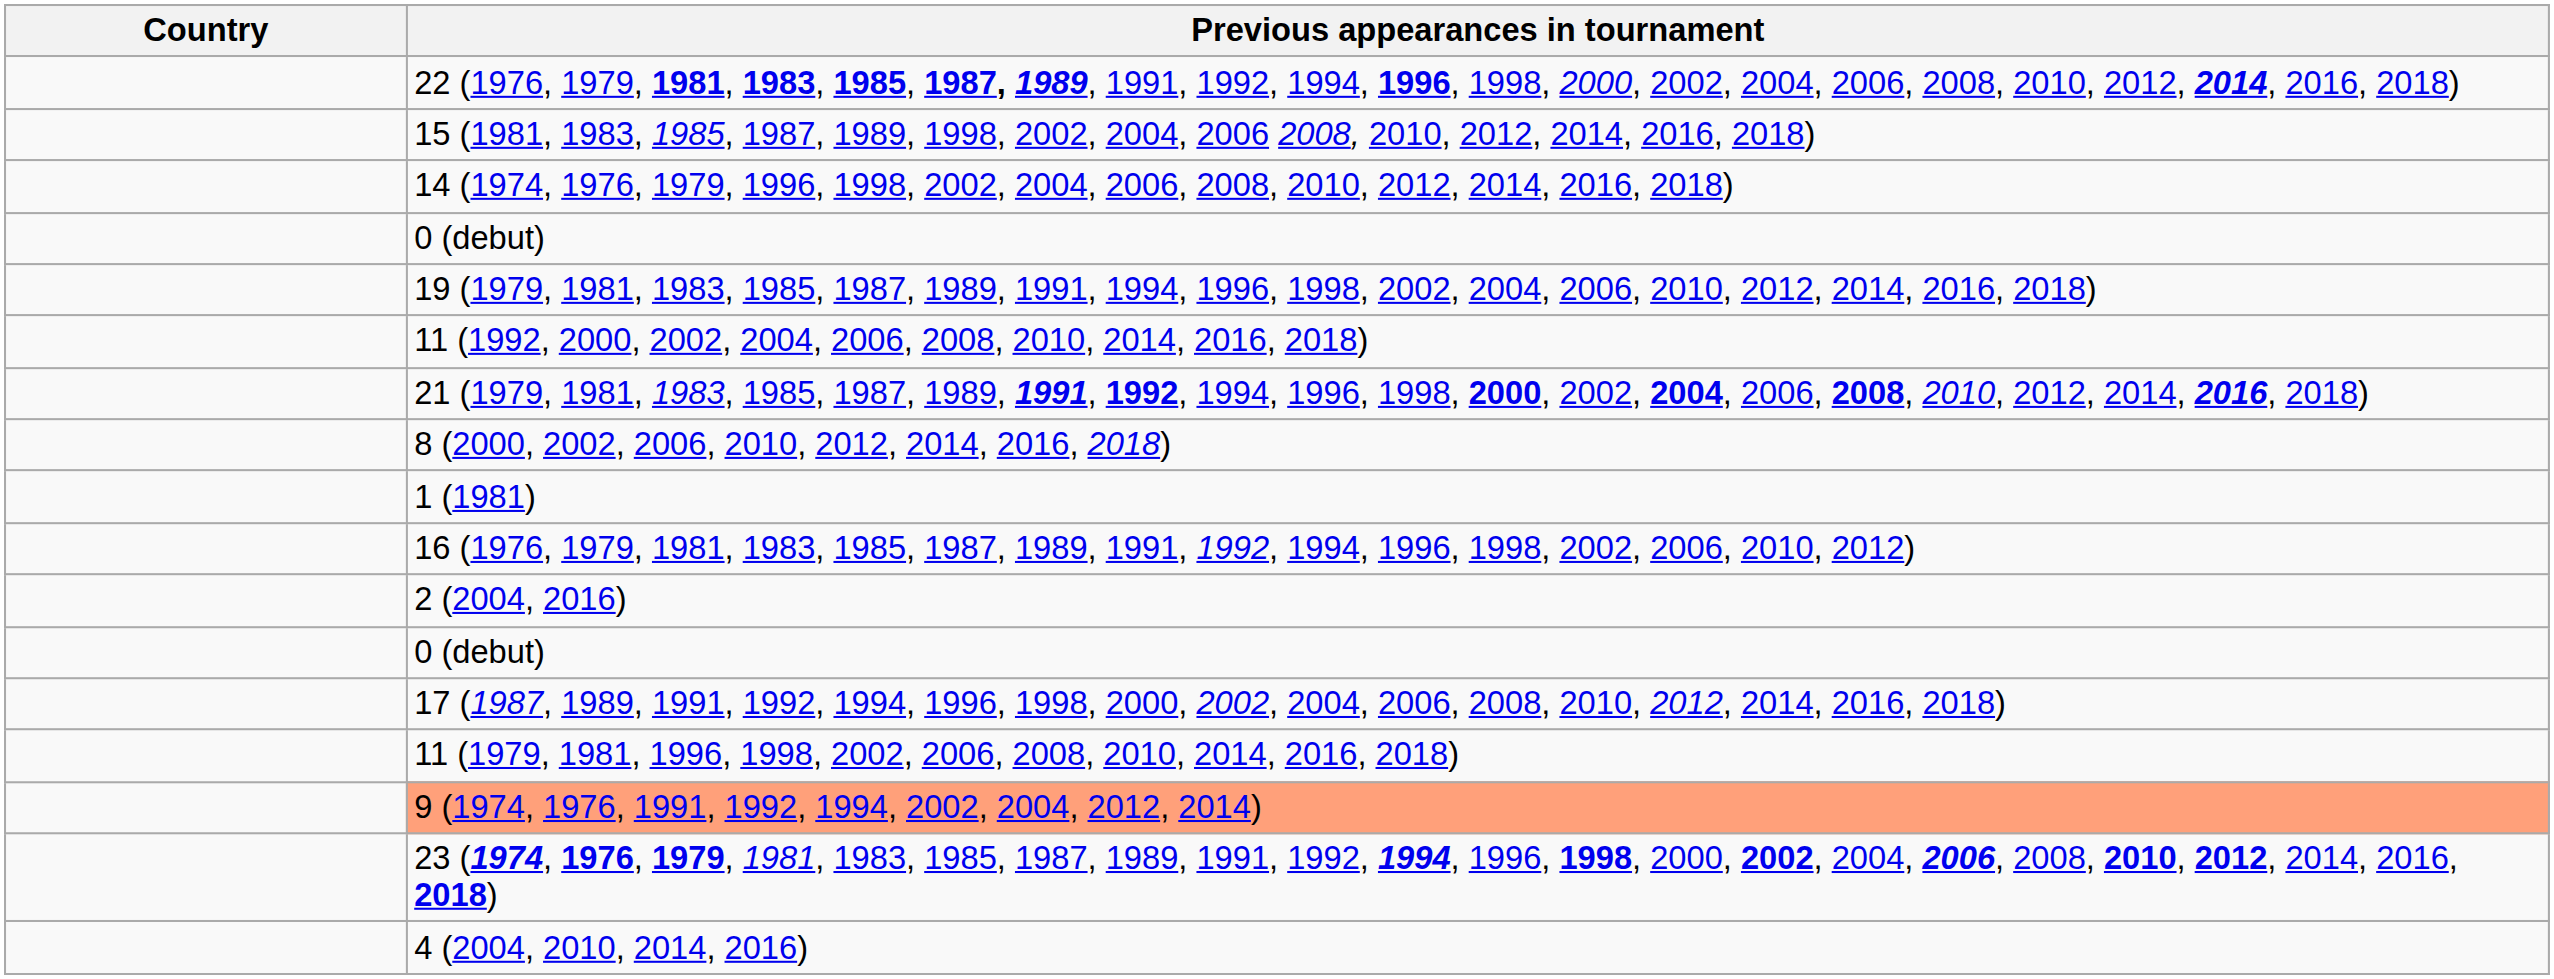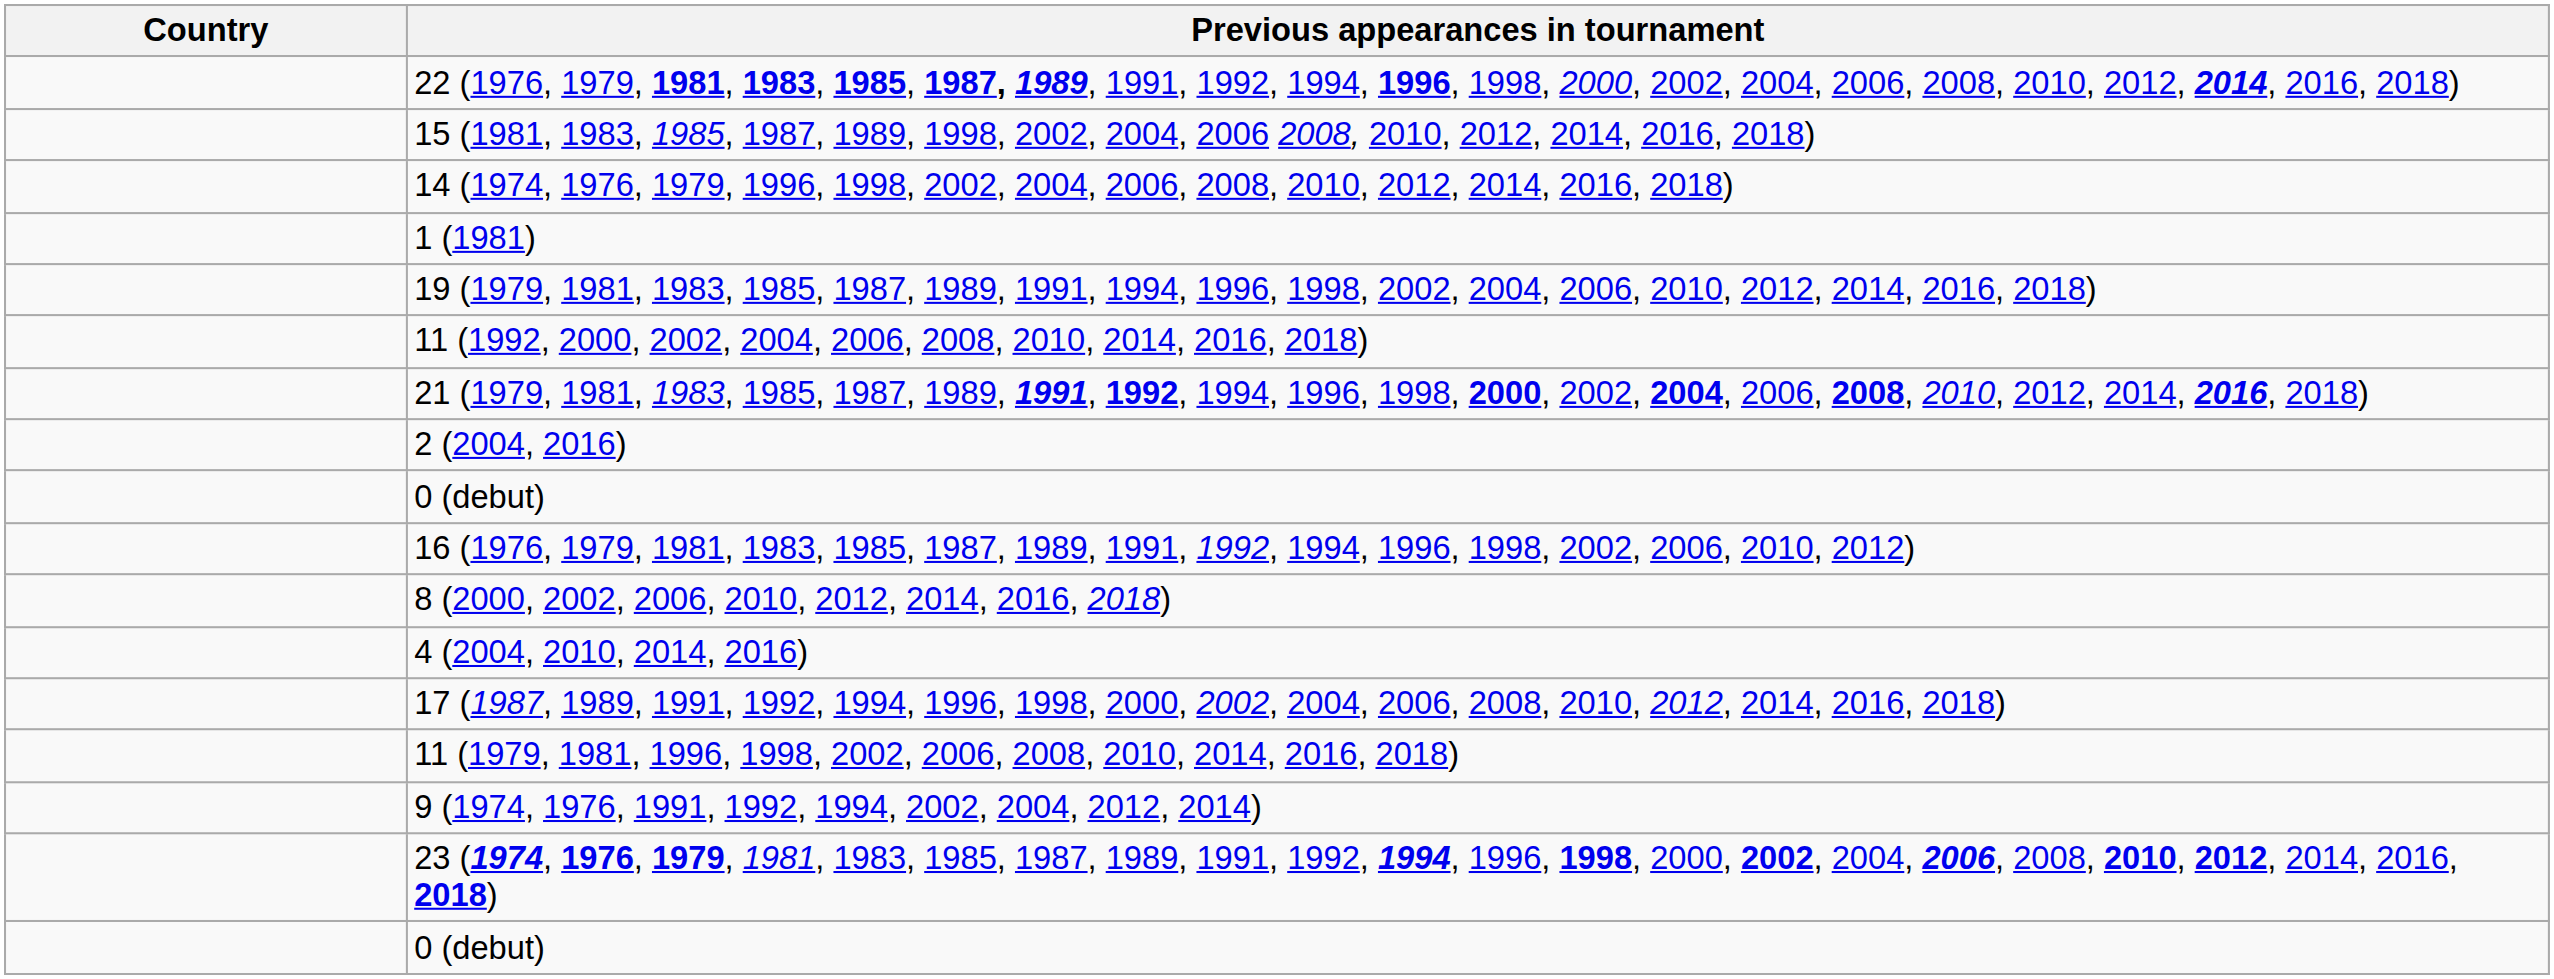(480, 237) 0 (debut) -> (475, 237) 1 (1981)
(793, 444) 8 (2000, 2002, 2006, 2010, 2012, 2014, 2016, 2018) -> (520, 444) 2 (2004, 2016)
(475, 496) 1 (1981) -> (480, 496) 0 (debut)
(520, 599) 2 (2004, 2016) -> (793, 599) 8 (2000, 2002, 2006, 2010, 2012, 2014, 2016, 2018)
(480, 651) 0 (debut) -> (611, 651) 4 (2004, 2010, 2014, 2016)
(838, 806) lightsalmon background -> (838, 806) no background
(611, 947) 4 (2004, 2010, 2014, 2016) -> (480, 947) 0 (debut)
